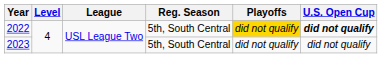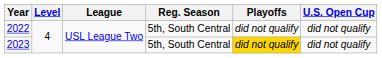(267, 28) gold background -> (267, 28) no background
(339, 28) bold -> (339, 28) normal
(267, 45) no background -> (267, 45) gold background
